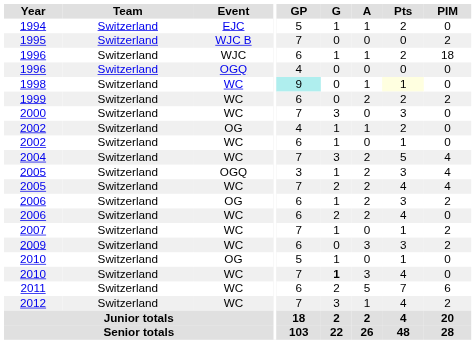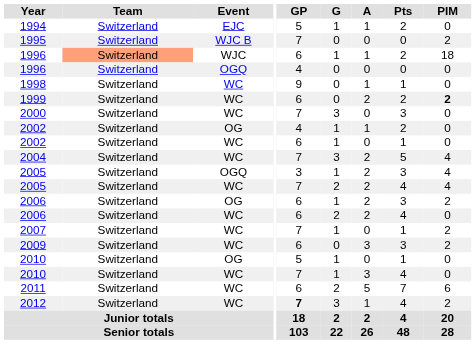(128, 55) no background -> (128, 55) lightsalmon background
(299, 84) paleturquoise background -> (299, 84) no background
(403, 84) lightyellow background -> (403, 84) no background
(448, 99) normal -> (448, 99) bold
(336, 274) bold -> (336, 274) normal
(299, 303) normal -> (299, 303) bold
